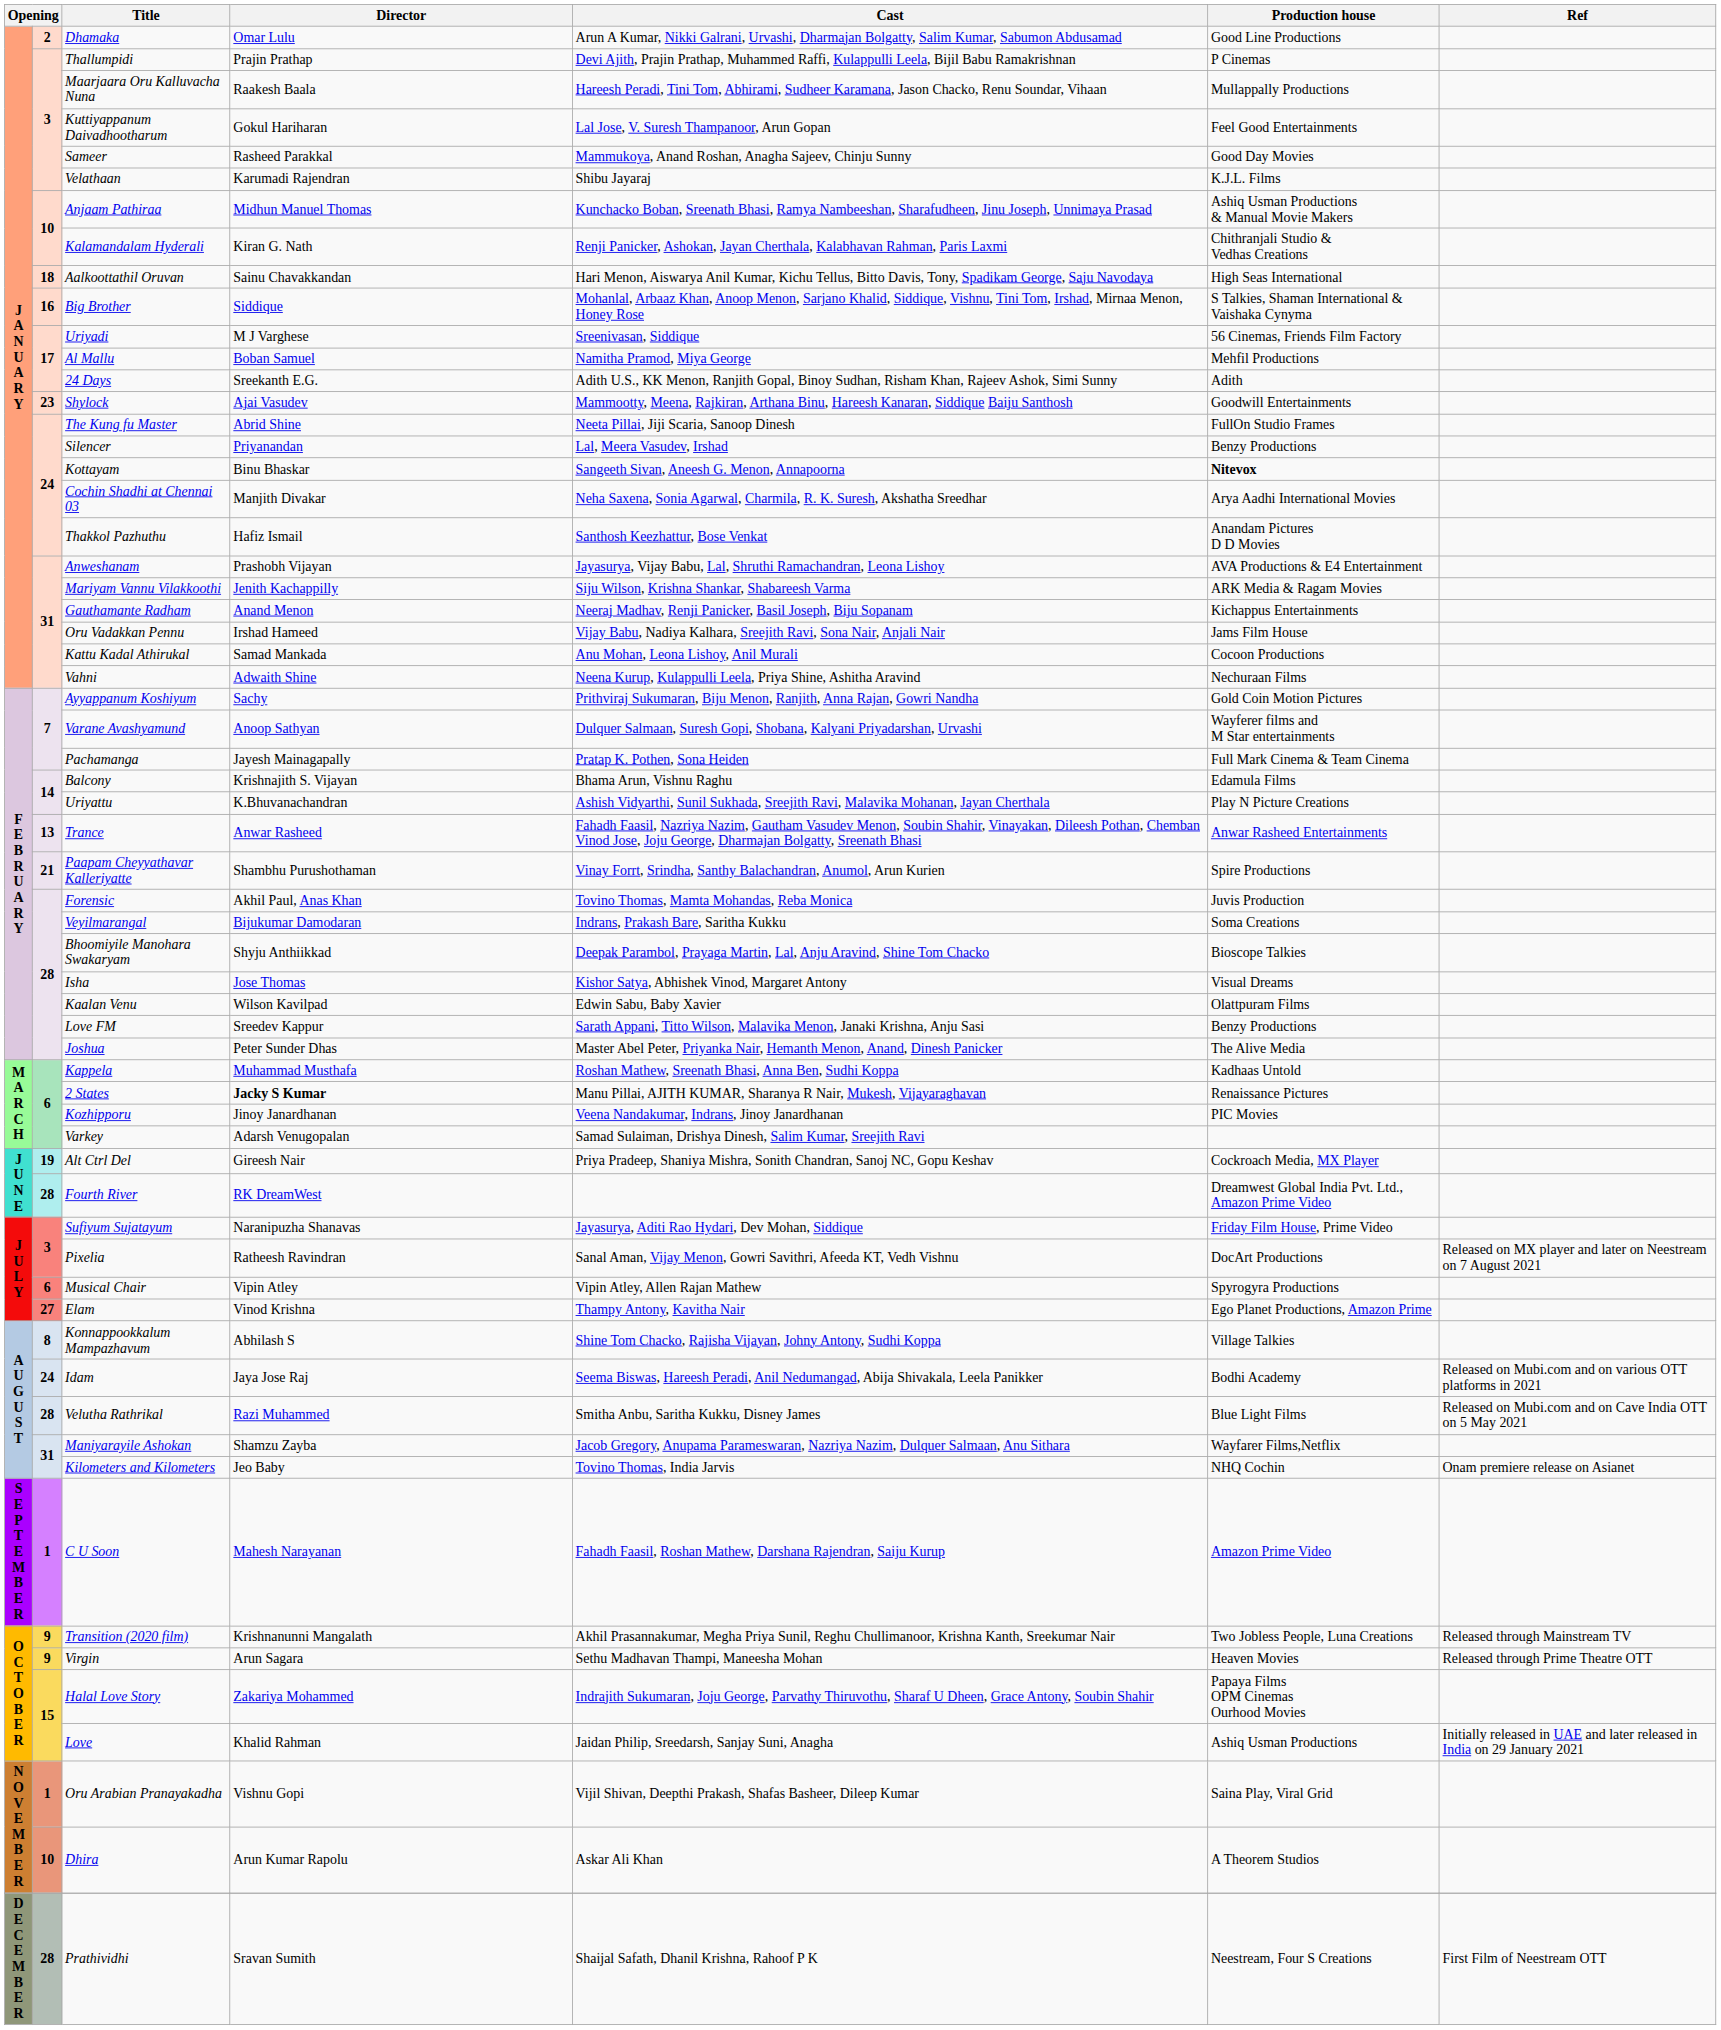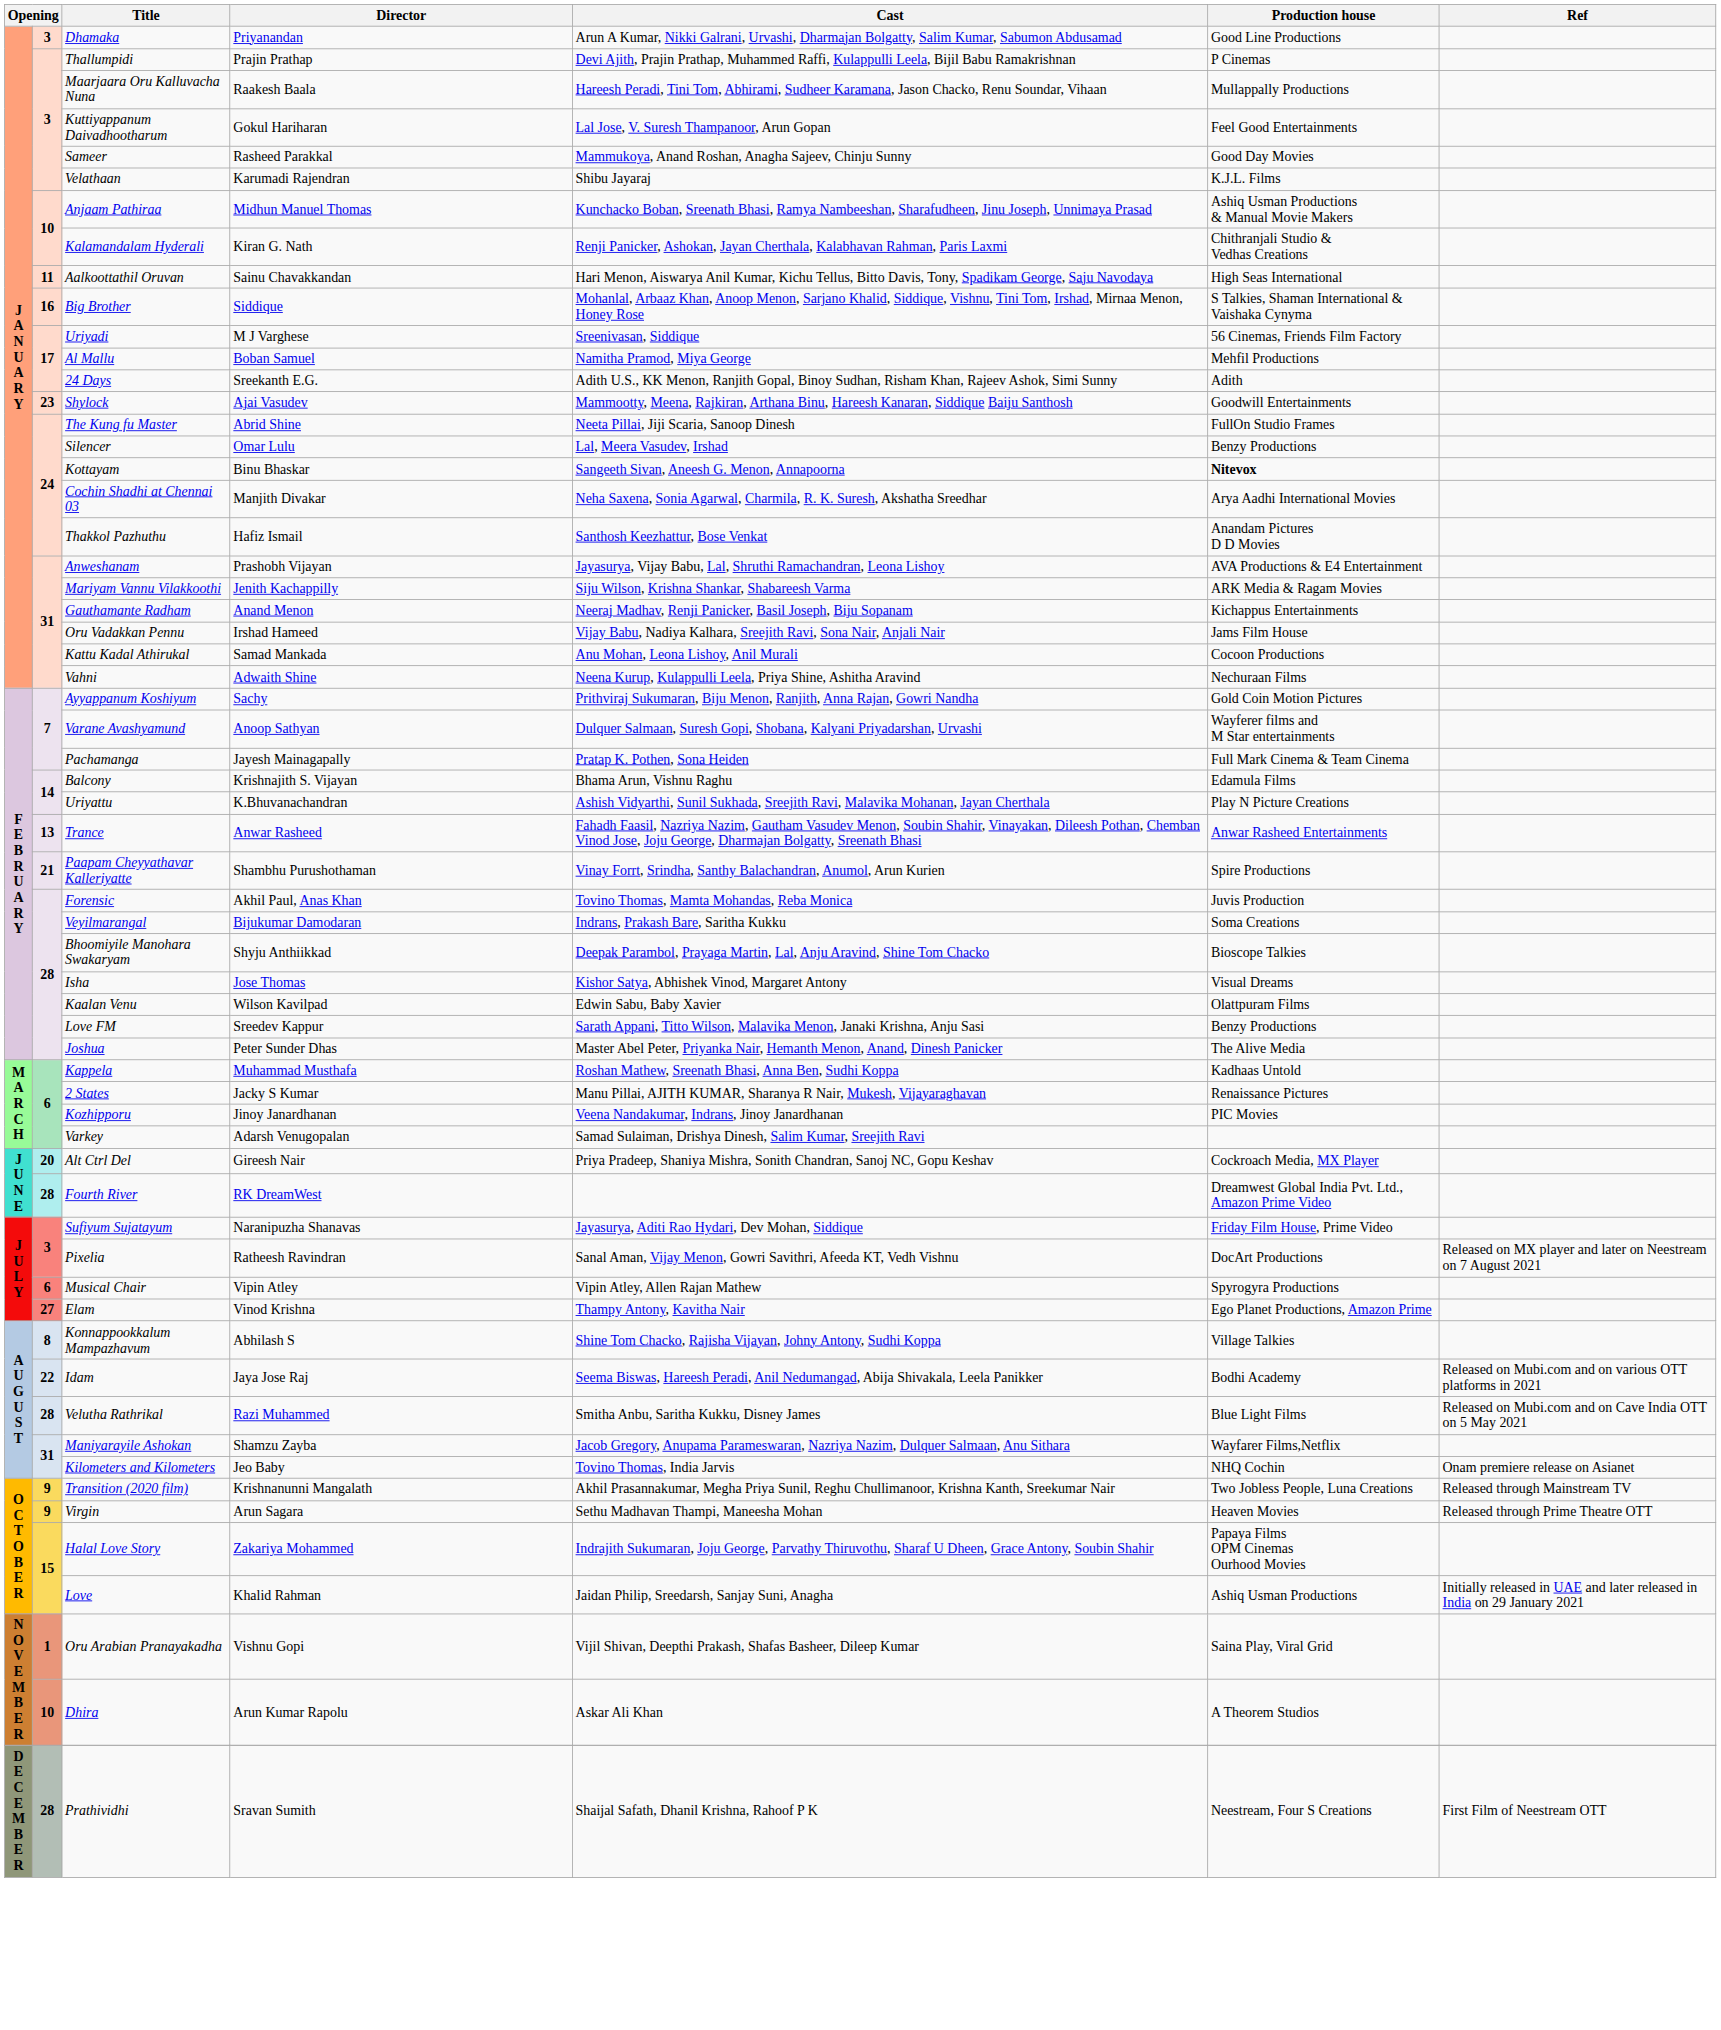(47, 37) 2 -> (47, 37) 3
(264, 37) Omar Lulu -> (268, 37) Priyanandan
(47, 276) 18 -> (47, 276) 11
(268, 447) Priyanandan -> (264, 447) Omar Lulu
(280, 1092) bold -> (276, 1092) normal
(47, 1160) 19 -> (47, 1160) 20
(47, 1377) 24 -> (47, 1377) 22
- row: (92, 1552)
